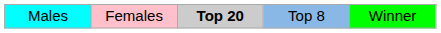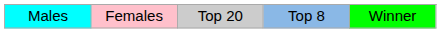(220, 16) bold -> (220, 16) normal
